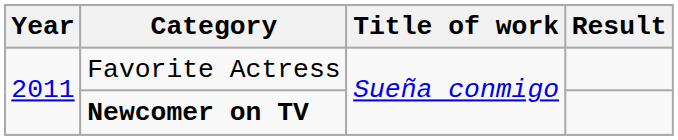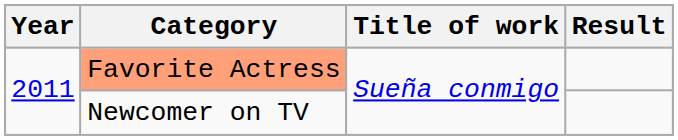(214, 70) no background -> (214, 70) lightsalmon background
(198, 113) bold -> (198, 113) normal
